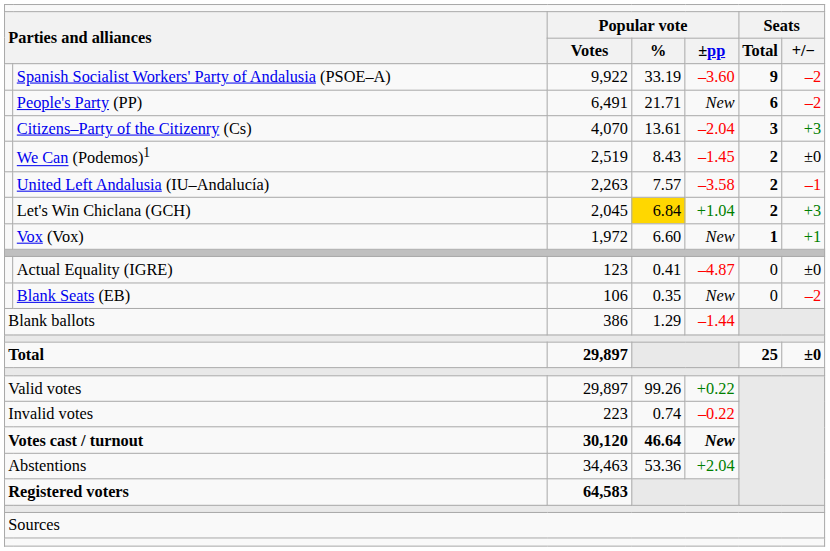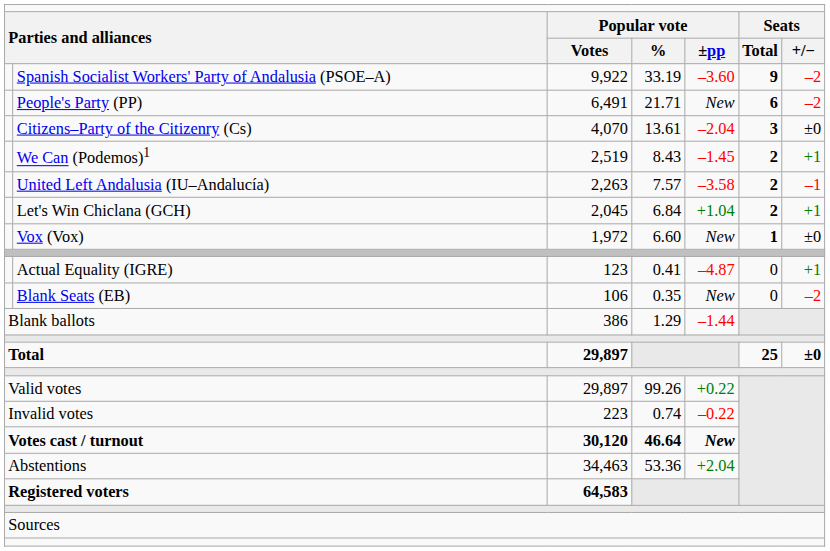(812, 128) +3 -> (813, 128) ±0
(813, 156) ±0 -> (812, 156) +1
(667, 210) gold background -> (667, 210) no background
(812, 210) +3 -> (812, 210) +1
(812, 236) +1 -> (813, 236) ±0
(813, 269) ±0 -> (812, 269) +1
